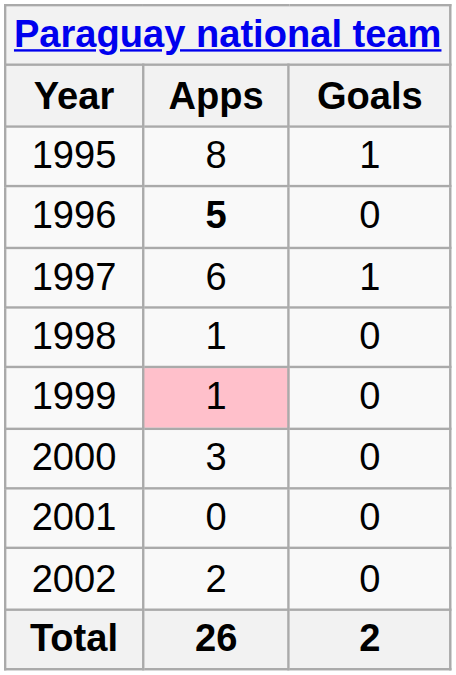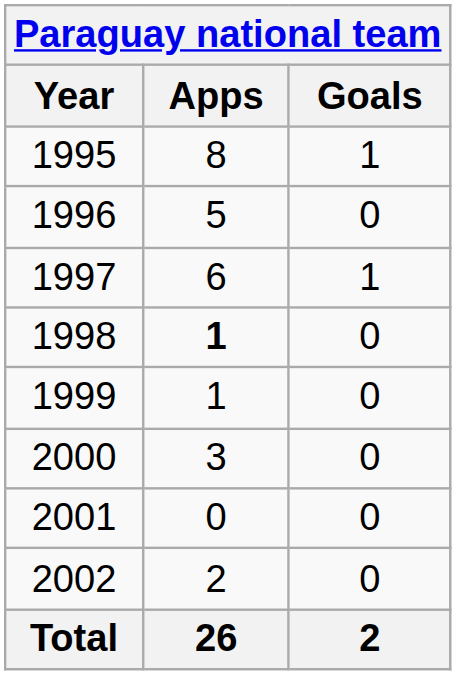(216, 215) bold -> (216, 215) normal
(216, 336) normal -> (216, 336) bold
(216, 397) pink background -> (216, 397) no background
